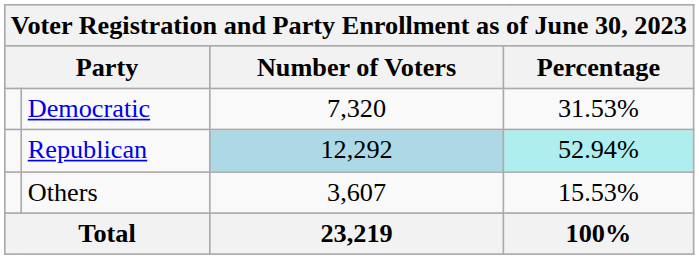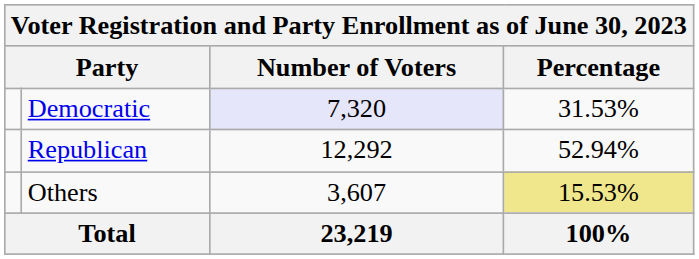(357, 108) no background -> (357, 108) lavender background
(357, 150) lightblue background -> (357, 150) no background
(598, 150) paleturquoise background -> (598, 150) no background
(598, 191) no background -> (598, 191) khaki background
